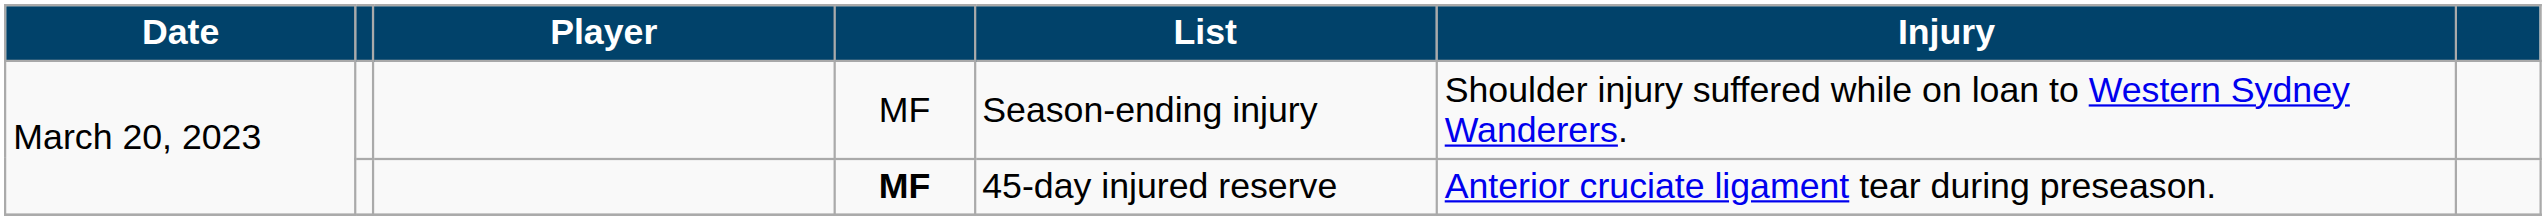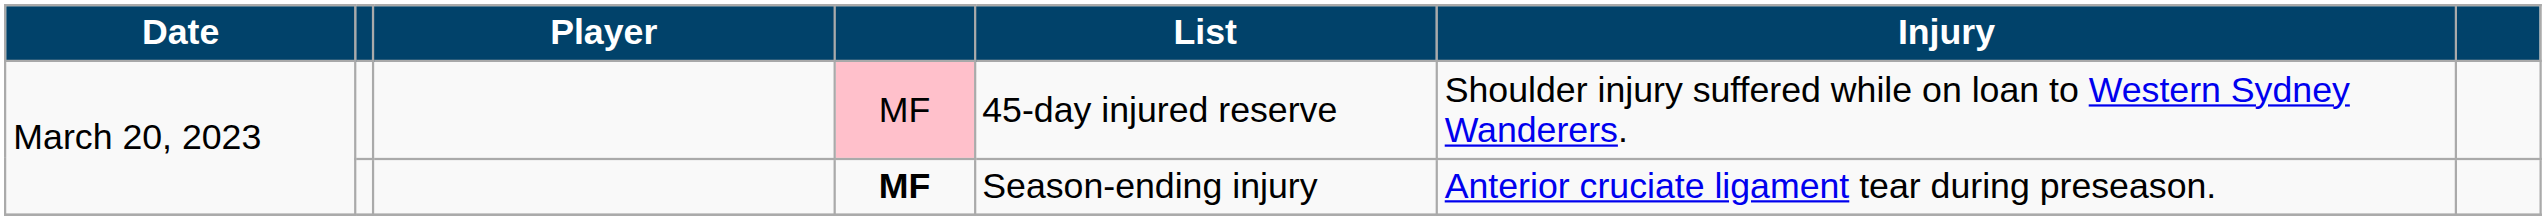(904, 109) no background -> (904, 109) pink background
(1150, 109) Season-ending injury -> (1160, 109) 45-day injured reserve
(1160, 186) 45-day injured reserve -> (1150, 186) Season-ending injury
